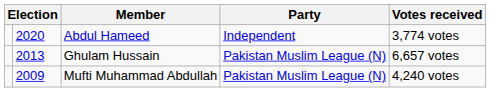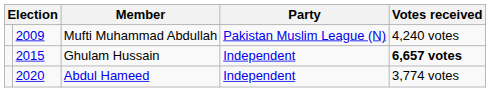rows swapped: (140, 76) <-> (107, 35)
(30, 55) 2013 -> (30, 55) 2015
(305, 55) Pakistan Muslim League (N) -> (259, 55) Independent
(425, 55) normal -> (427, 55) bold
